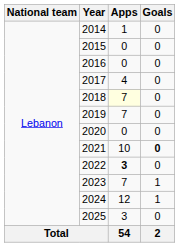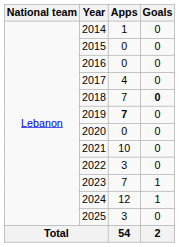(124, 98) lightyellow background -> (124, 98) no background
(157, 98) normal -> (157, 98) bold
(124, 115) normal -> (124, 115) bold
(157, 149) bold -> (157, 149) normal
(124, 166) bold -> (124, 166) normal
